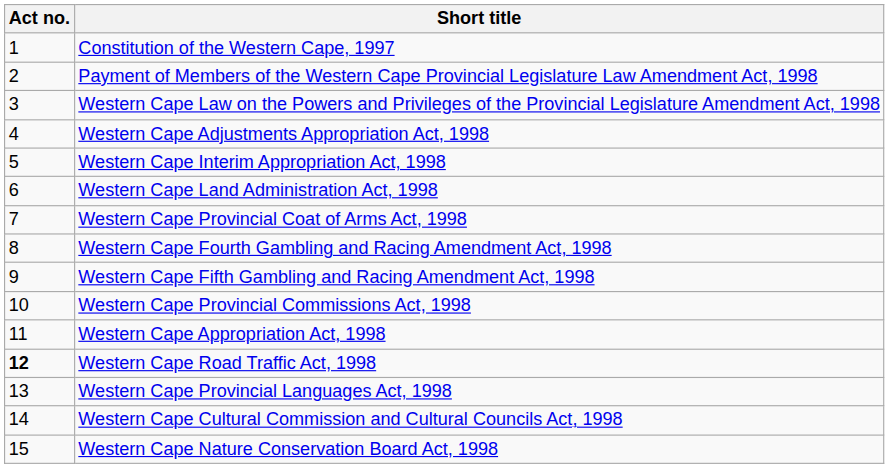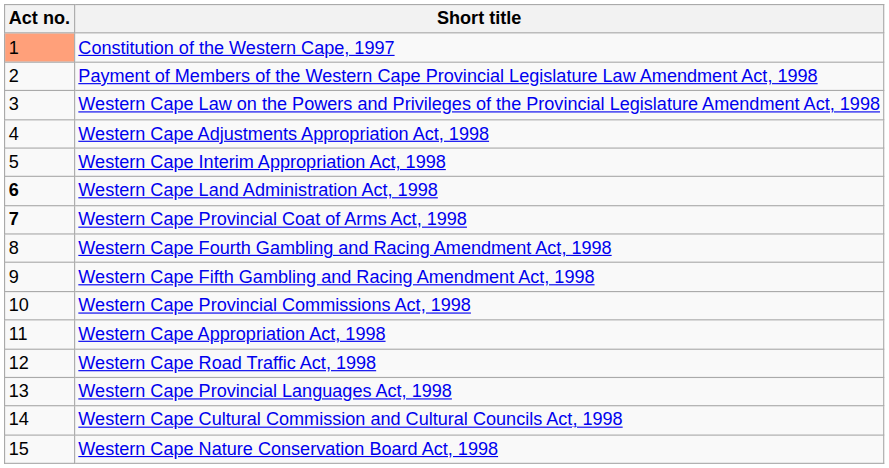(14, 47) no background -> (14, 47) lightsalmon background
(14, 190) normal -> (14, 190) bold
(14, 219) normal -> (14, 219) bold
(19, 362) bold -> (19, 362) normal
